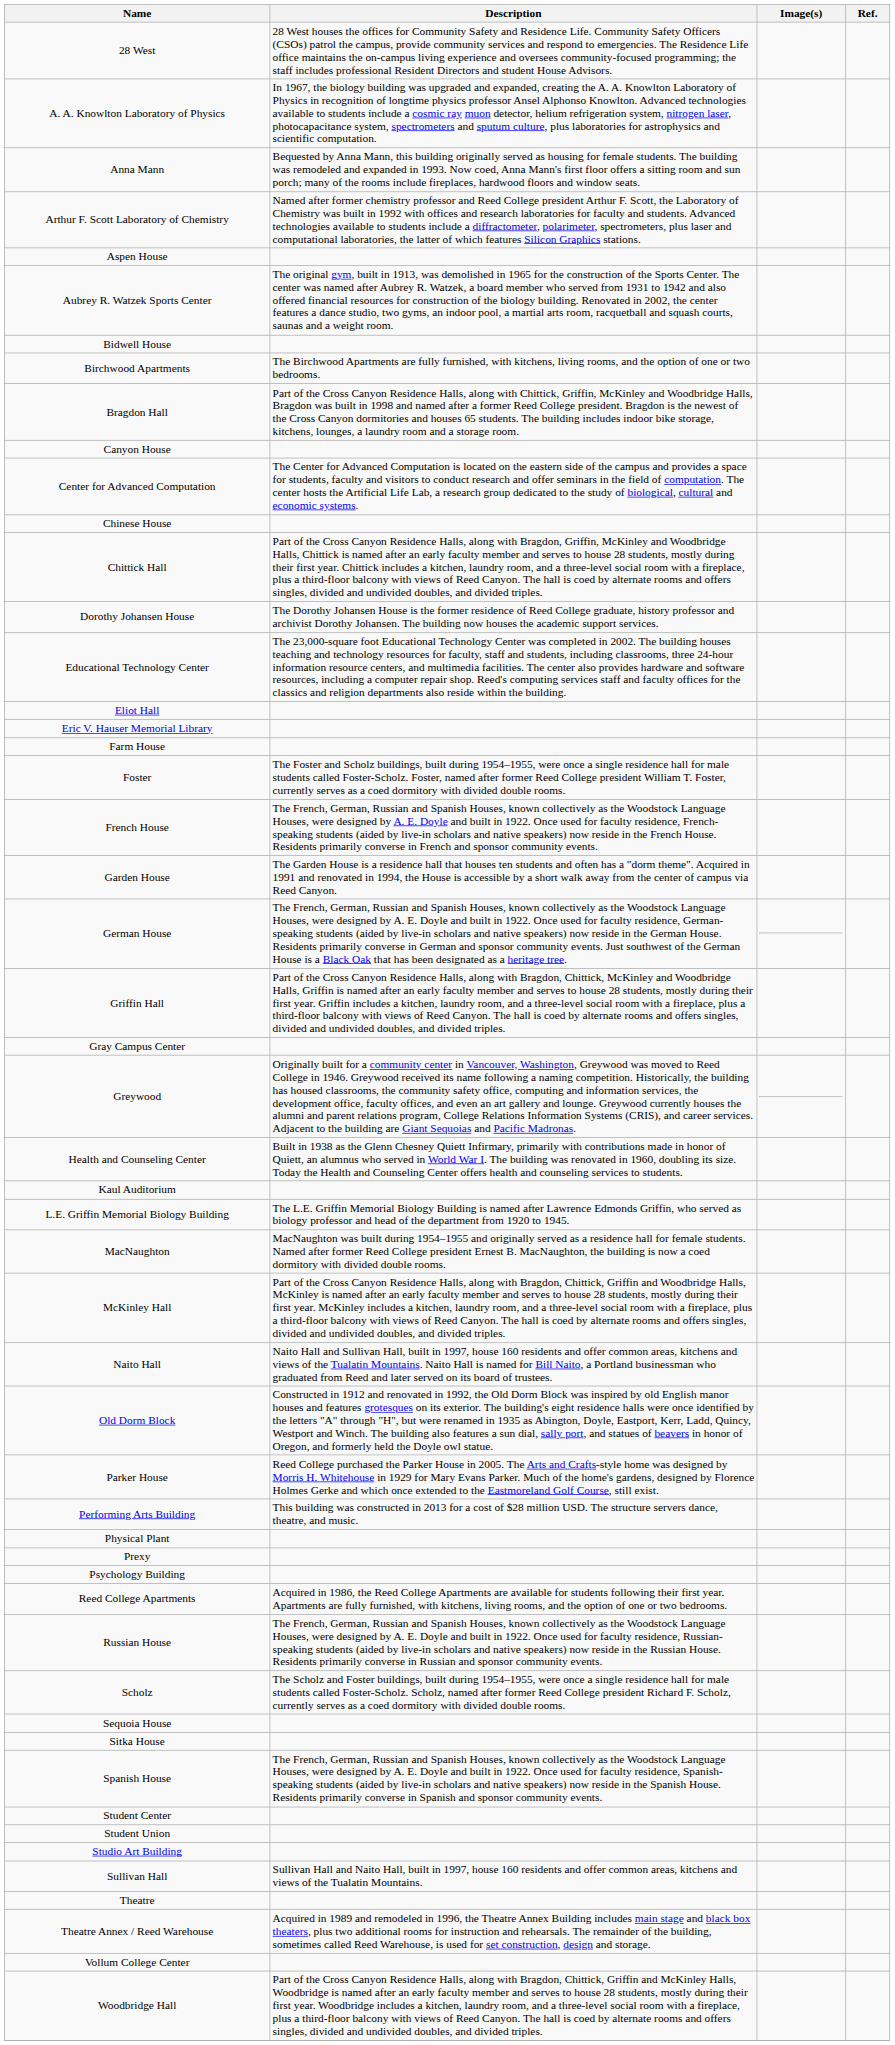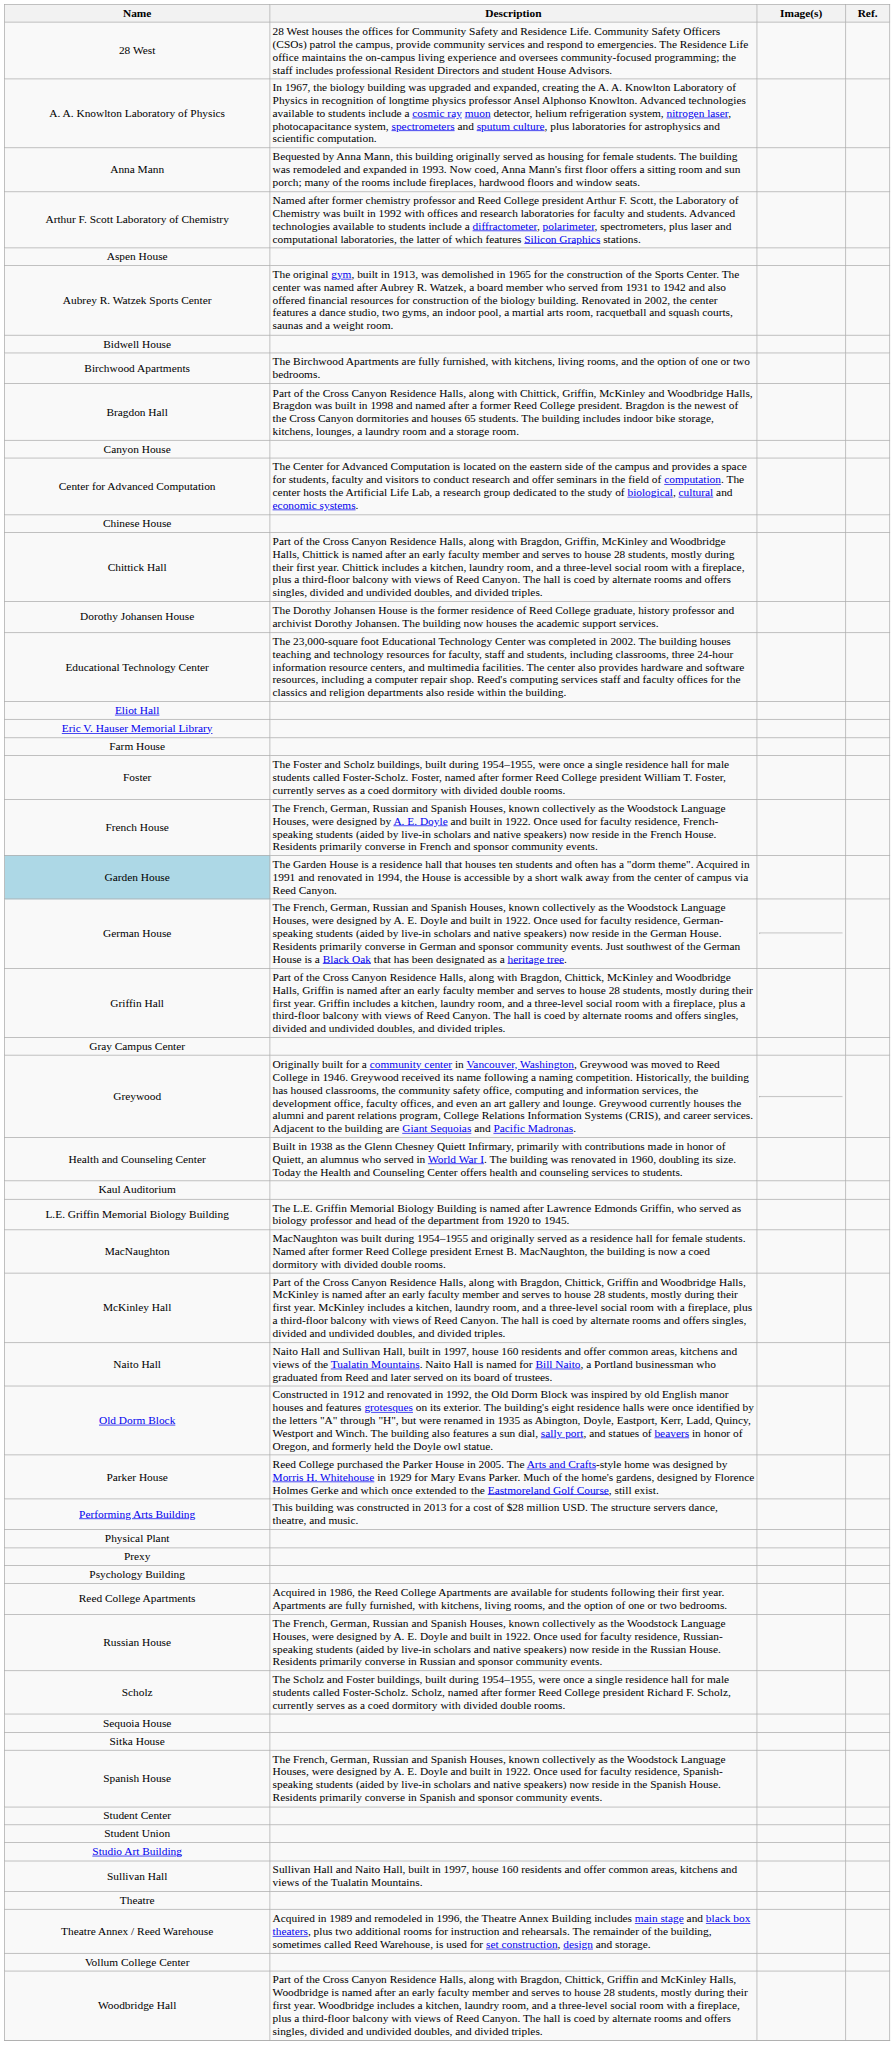(137, 877) no background -> (137, 877) lightblue background
